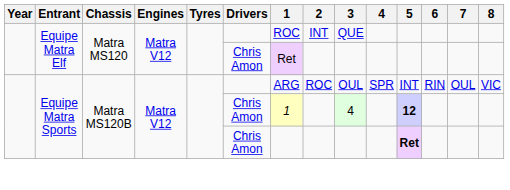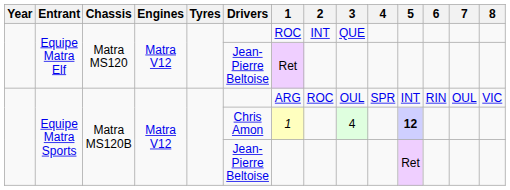(247, 59) Chris Amon -> (248, 66) Jean-Pierre Beltoise
(247, 143) Chris Amon -> (248, 163) Jean-Pierre Beltoise
(409, 143) bold -> (411, 163) normal
